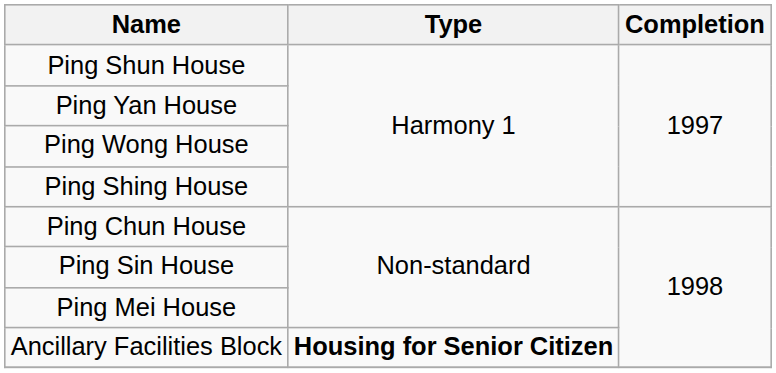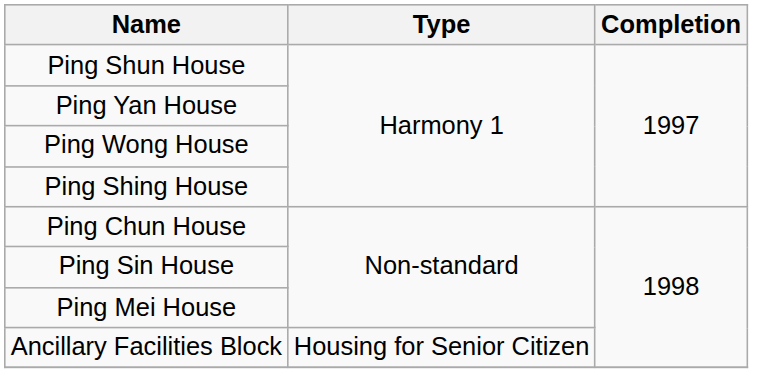(454, 347) bold -> (442, 347) normal
